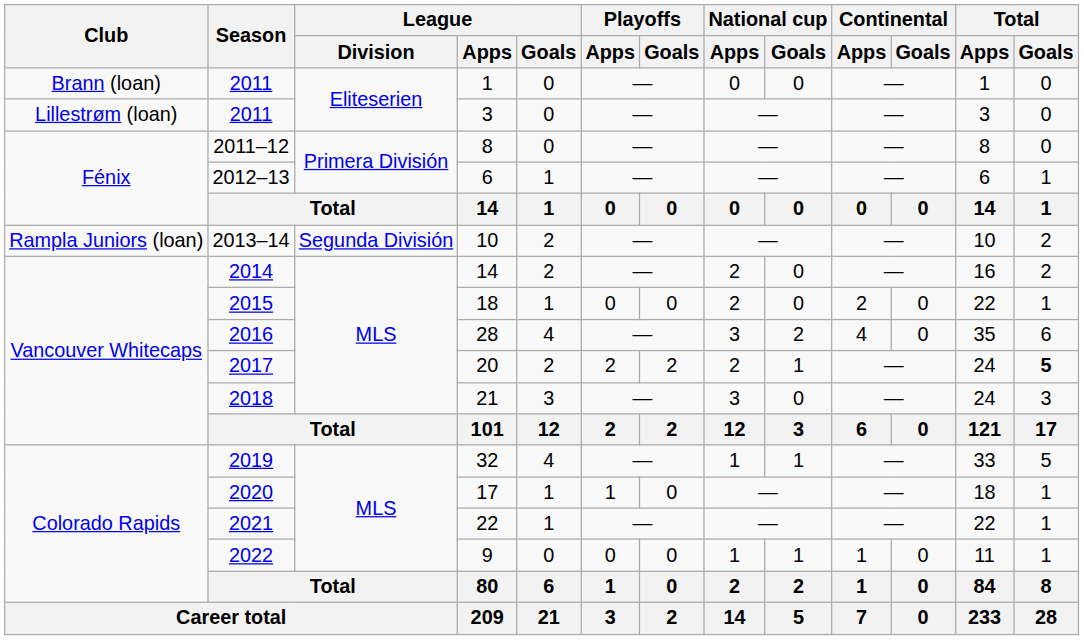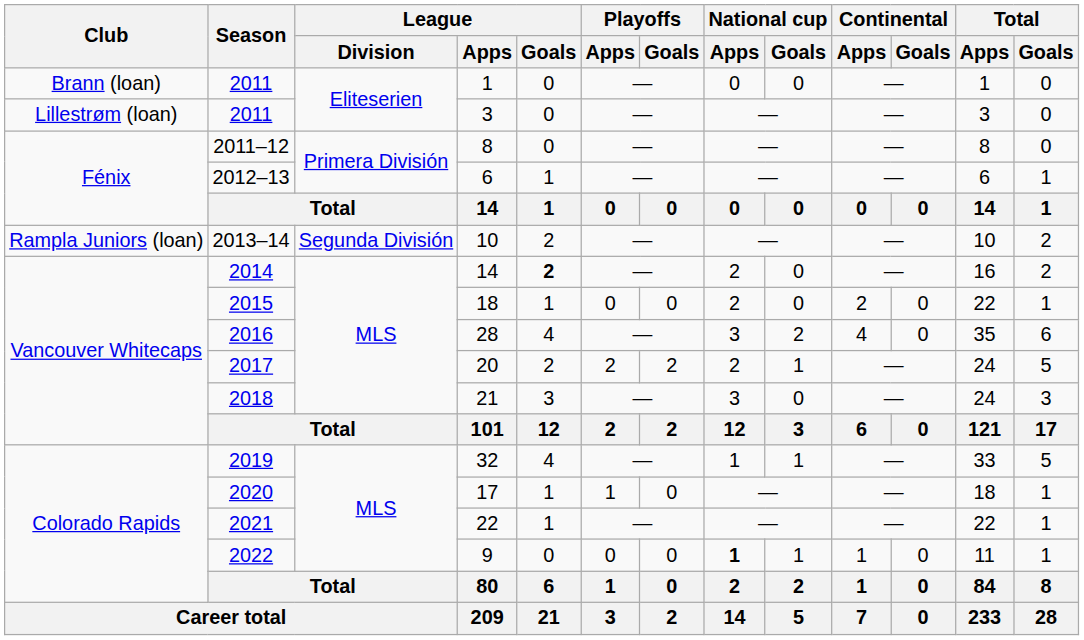(549, 271) normal -> (549, 271) bold
(1046, 366) bold -> (1046, 366) normal
(734, 555) normal -> (734, 555) bold
